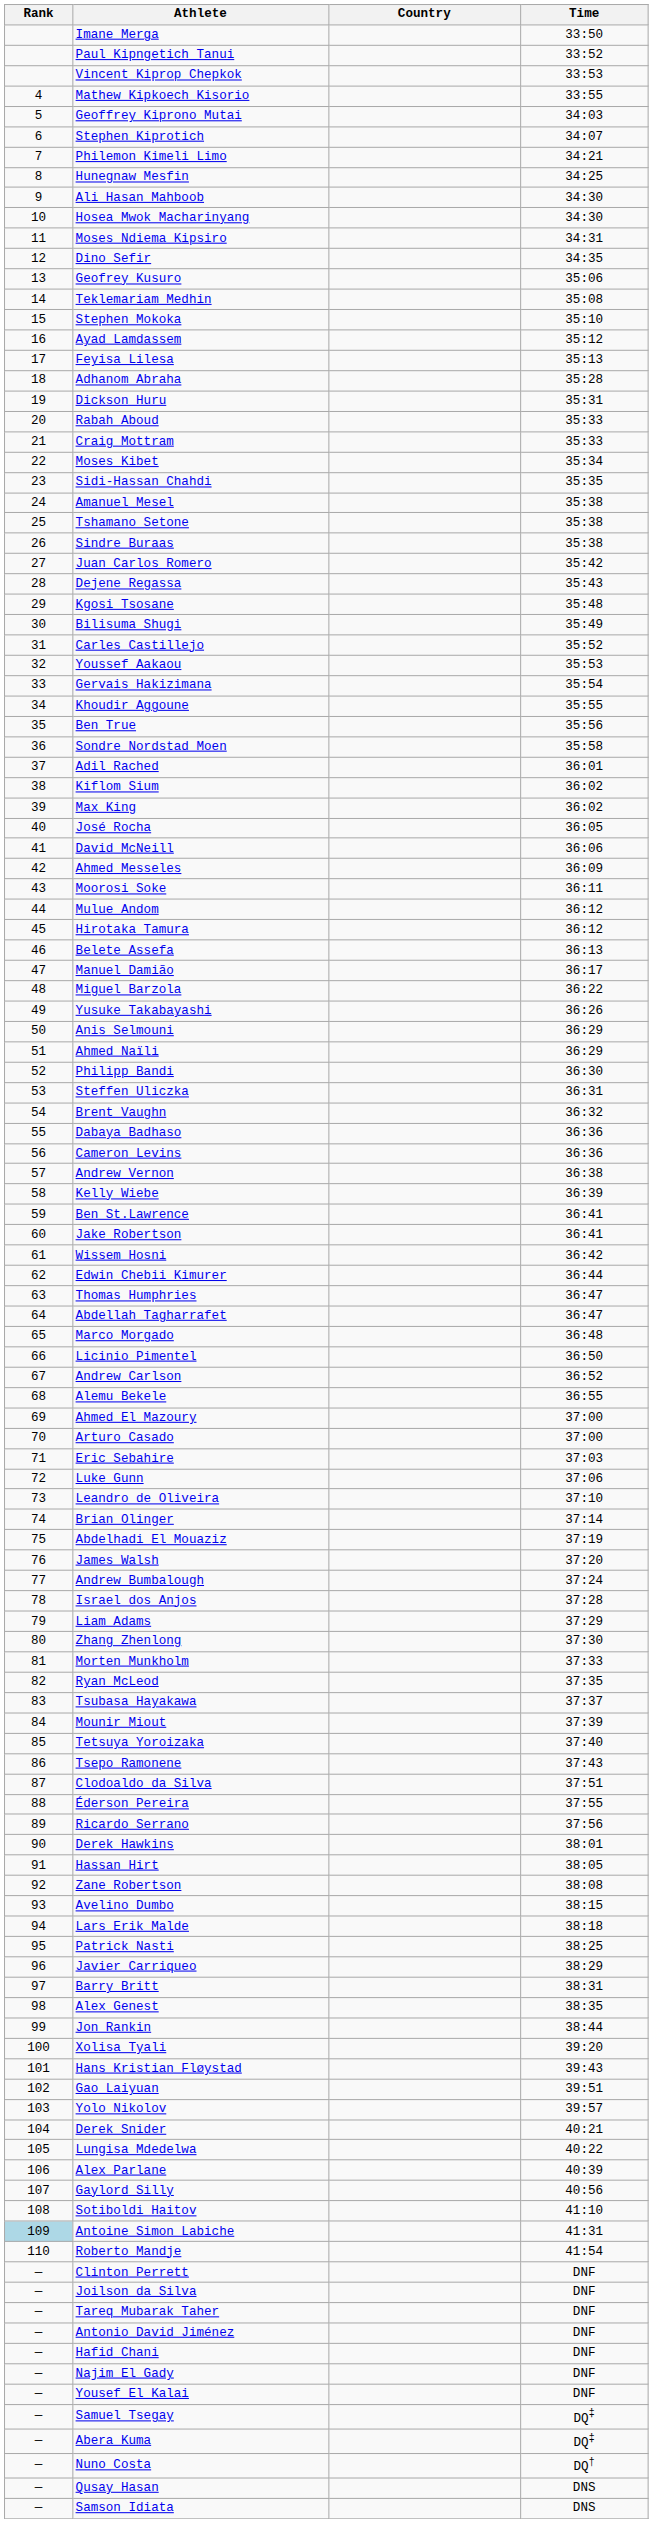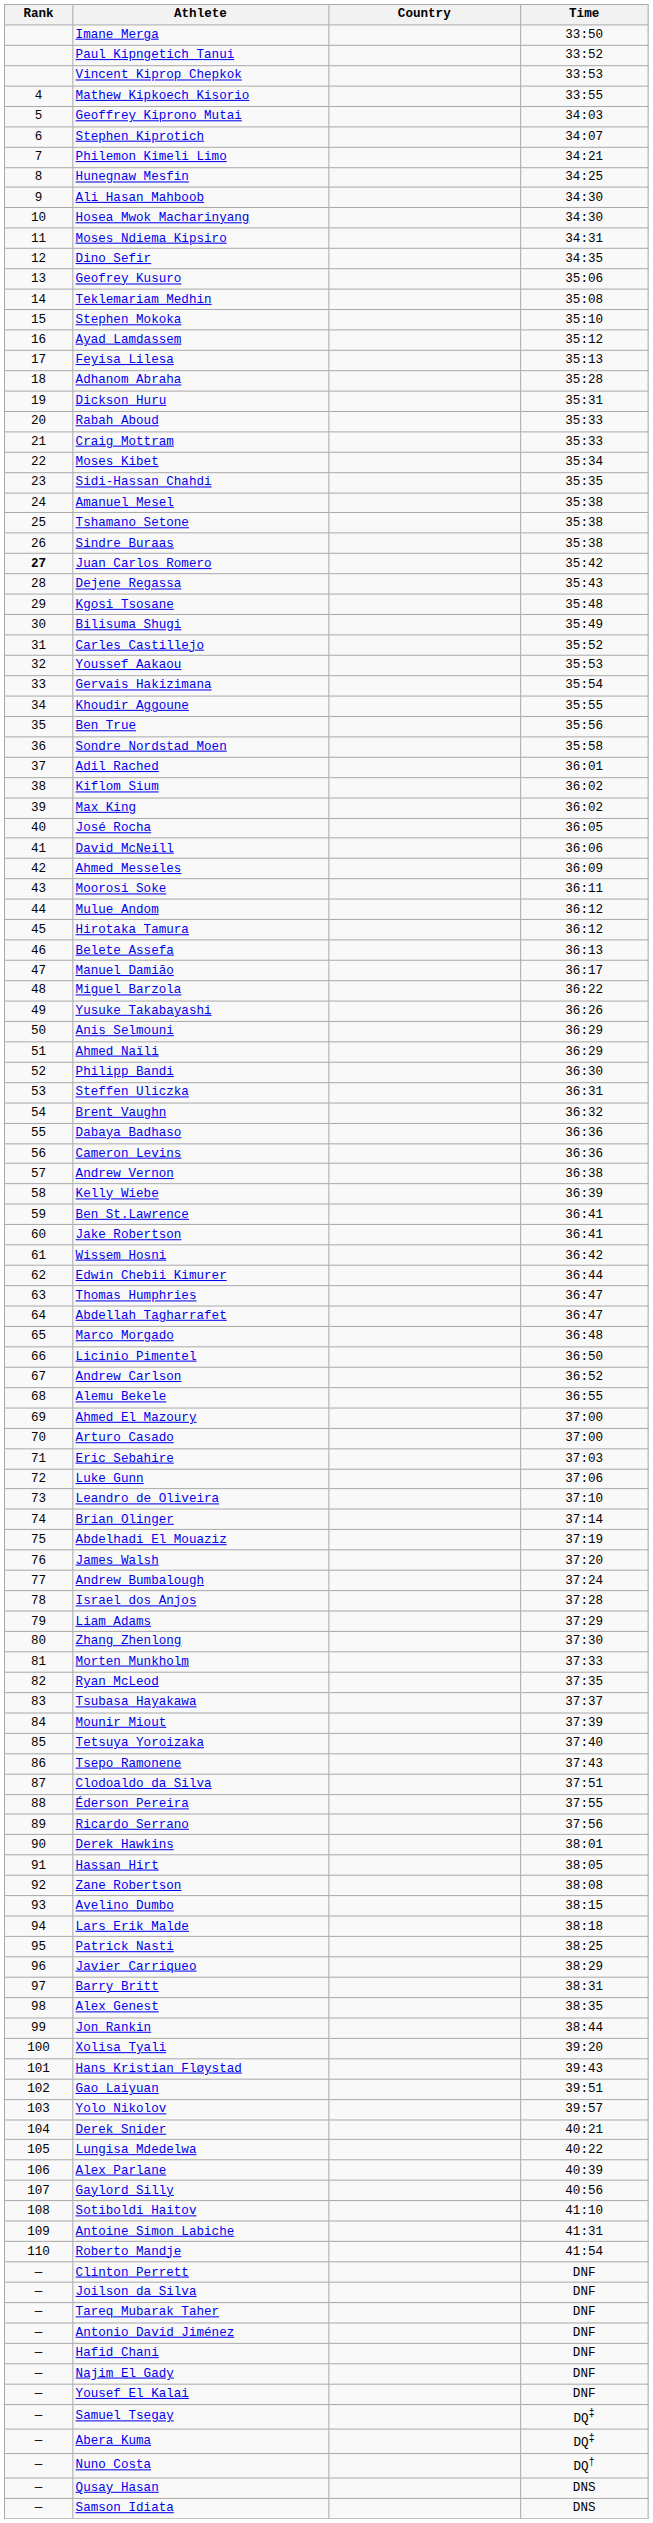(39, 564) normal -> (39, 564) bold
(39, 2232) lightblue background -> (39, 2232) no background
